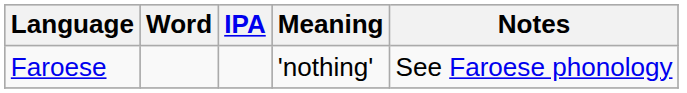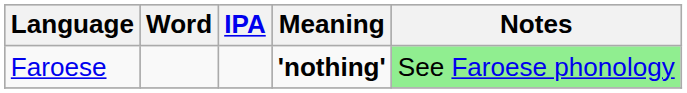(326, 66) normal -> (332, 66) bold
(534, 66) no background -> (536, 66) lightgreen background
